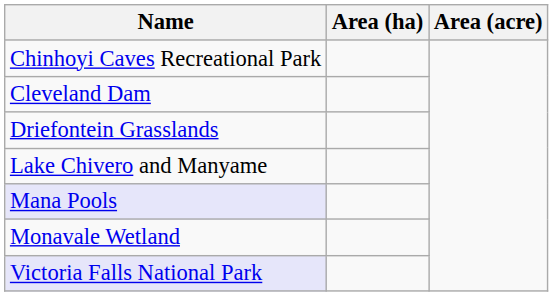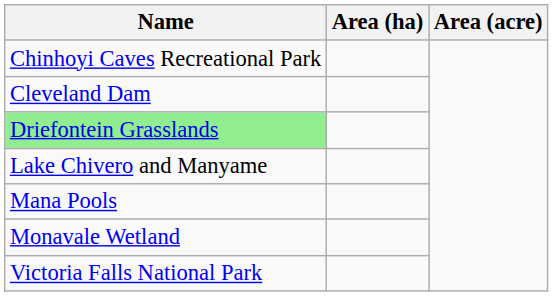(114, 129) no background -> (114, 129) lightgreen background
(63, 201) lavender background -> (63, 201) no background
(136, 272) lavender background -> (136, 272) no background
